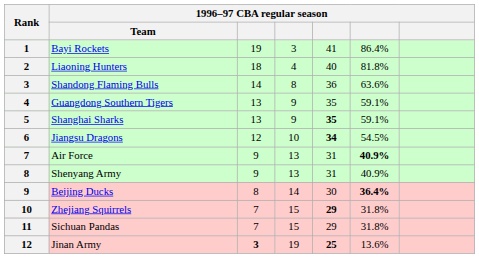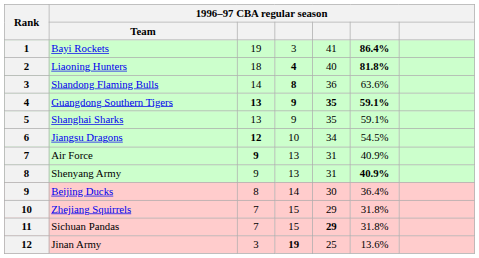(375, 49) normal -> (375, 49) bold
(294, 66) normal -> (294, 66) bold
(375, 66) normal -> (375, 66) bold
(294, 84) normal -> (294, 84) bold
(256, 102) normal -> (256, 102) bold
(294, 102) normal -> (294, 102) bold
(331, 102) normal -> (331, 102) bold
(375, 102) normal -> (375, 102) bold
(331, 120) bold -> (331, 120) normal
(256, 138) normal -> (256, 138) bold
(331, 138) bold -> (331, 138) normal
(256, 155) normal -> (256, 155) bold
(375, 155) bold -> (375, 155) normal
(375, 173) normal -> (375, 173) bold
(375, 191) bold -> (375, 191) normal
(331, 209) bold -> (331, 209) normal
(331, 227) normal -> (331, 227) bold
(256, 244) bold -> (256, 244) normal
(294, 244) normal -> (294, 244) bold
(331, 244) bold -> (331, 244) normal
